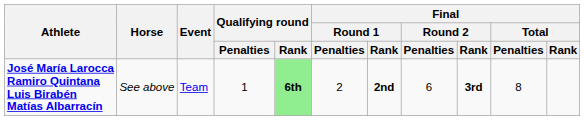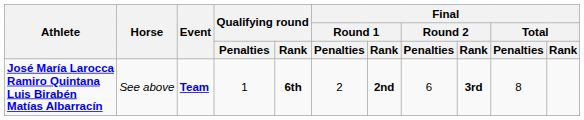(194, 88) normal -> (194, 88) bold
(293, 88) lightgreen background -> (293, 88) no background
